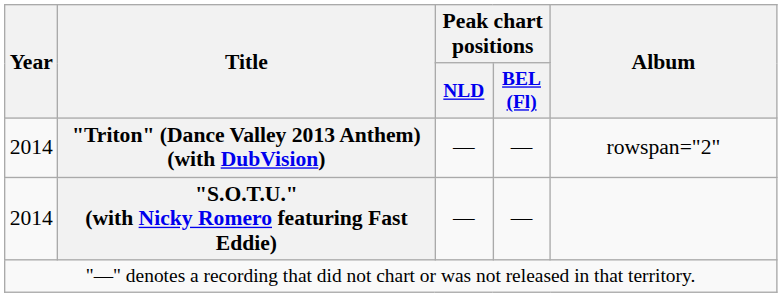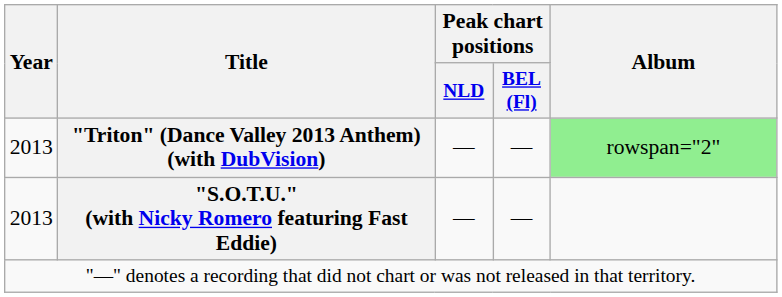(31, 147) 2014 -> (31, 147) 2013
(663, 147) no background -> (663, 147) lightgreen background
(31, 218) 2014 -> (31, 218) 2013
